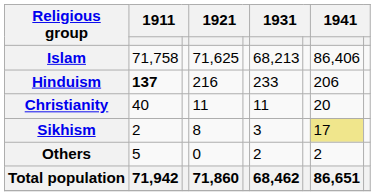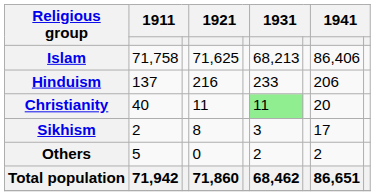(145, 81) bold -> (145, 81) normal
(261, 105) no background -> (261, 105) lightgreen background
(322, 130) khaki background -> (322, 130) no background
